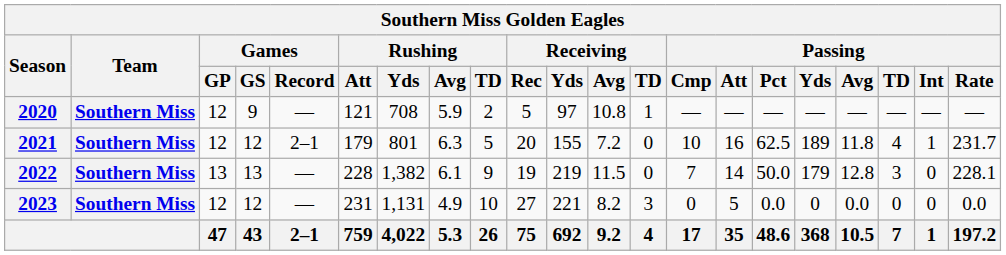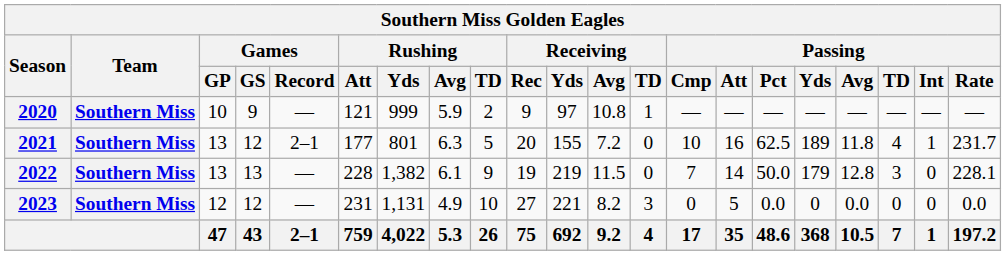(217, 111) 12 -> (217, 111) 10
(403, 111) 708 -> (403, 111) 999
(526, 111) 5 -> (526, 111) 9
(217, 142) 12 -> (217, 142) 13
(358, 142) 179 -> (358, 142) 177
